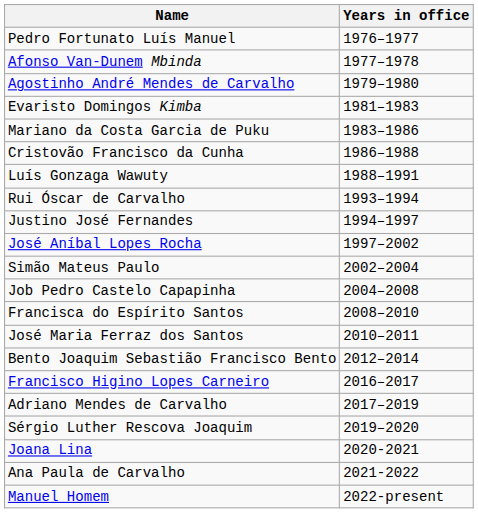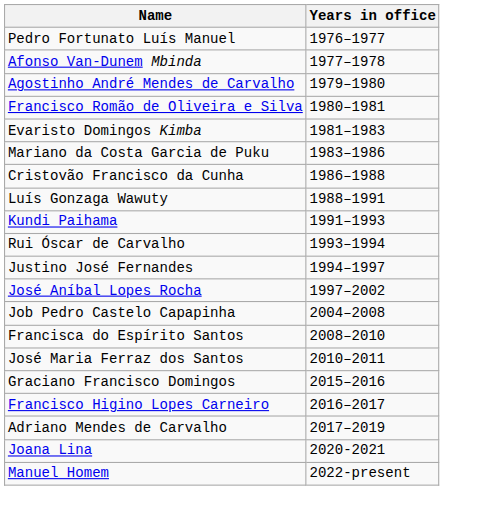+ row: (155, 108)
+ row: (63, 222)
- row: (84, 268)
- row: (172, 359)
+ row: (122, 382)
- row: (130, 428)
- row: (96, 474)
